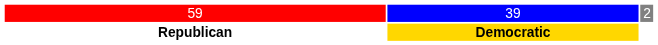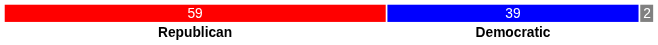(513, 32) gold background -> (513, 32) no background
